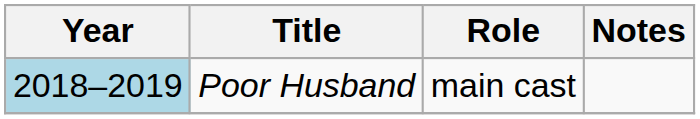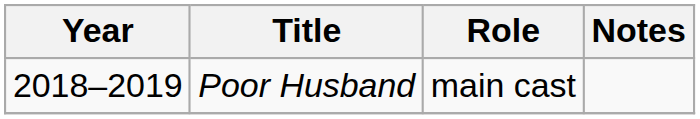(98, 85) lightblue background -> (98, 85) no background
